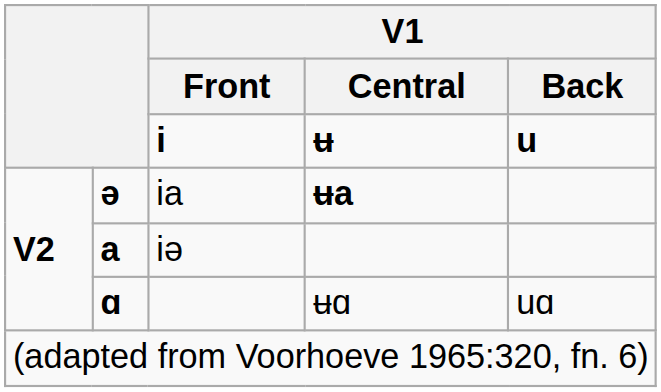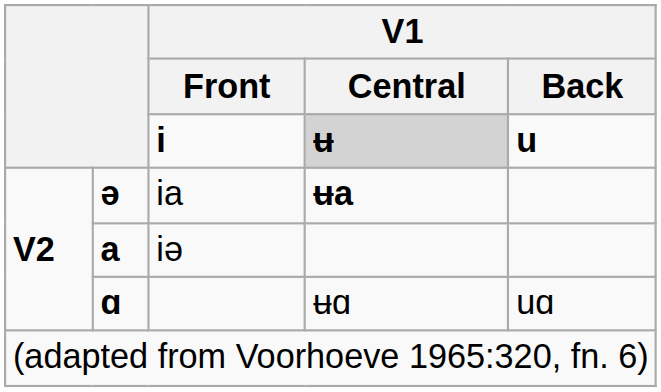(324, 140) no background -> (324, 140) lightgrey background
